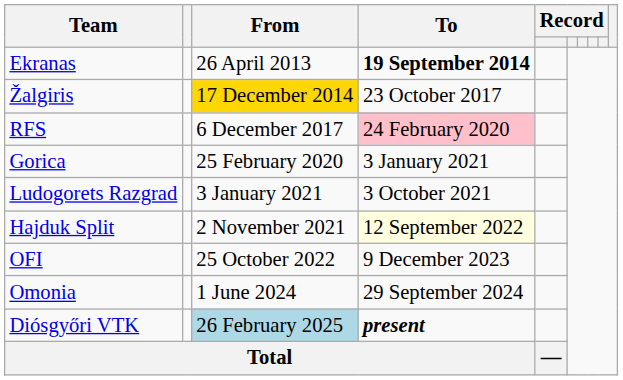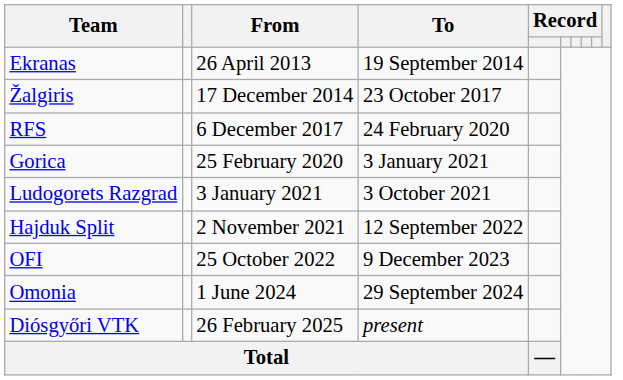(446, 63) bold -> (443, 63) normal
(275, 95) gold background -> (275, 95) no background
(436, 128) pink background -> (436, 128) no background
(443, 226) lightyellow background -> (443, 226) no background
(270, 324) lightblue background -> (270, 324) no background
(394, 324) bold -> (393, 324) normal
